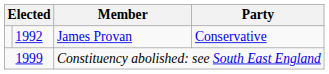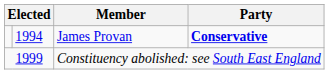(29, 36) 1992 -> (29, 36) 1994
(231, 36) normal -> (229, 36) bold
